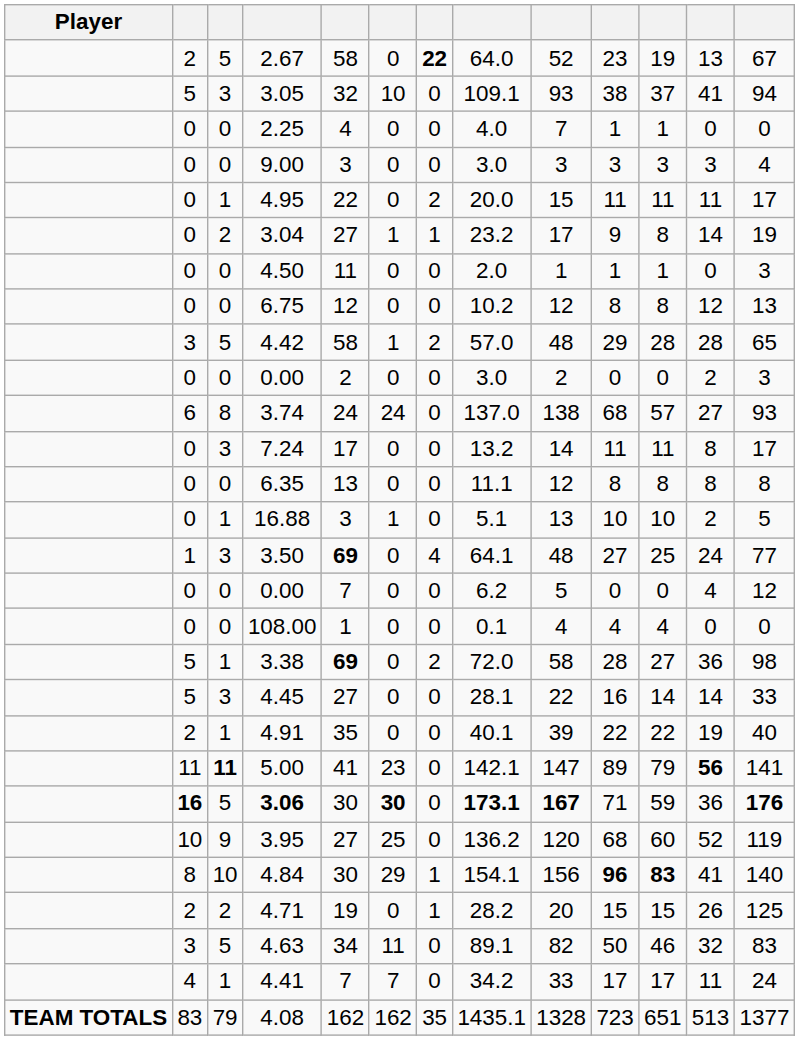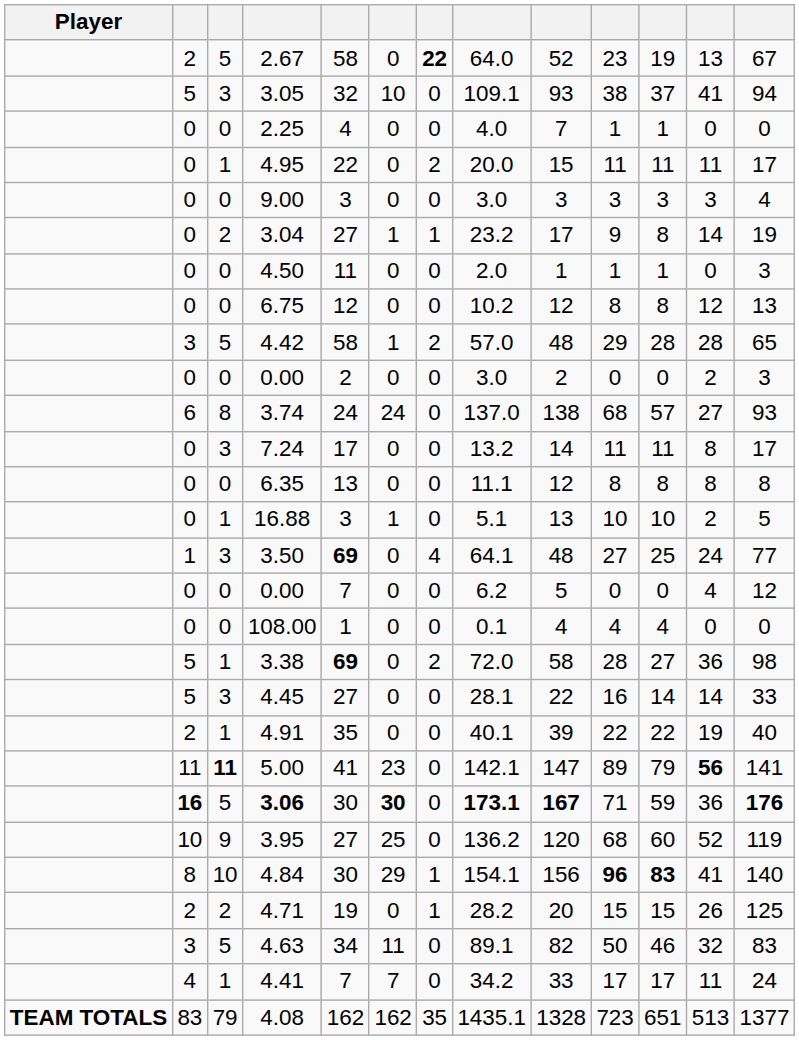rows swapped: (190, 199) <-> (190, 164)
